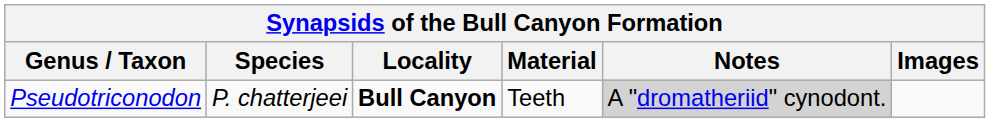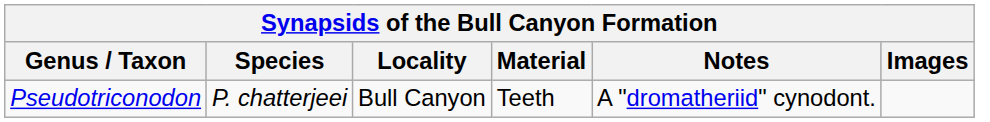(427, 98) bold -> (422, 98) normal
(747, 98) lightgrey background -> (737, 98) no background
